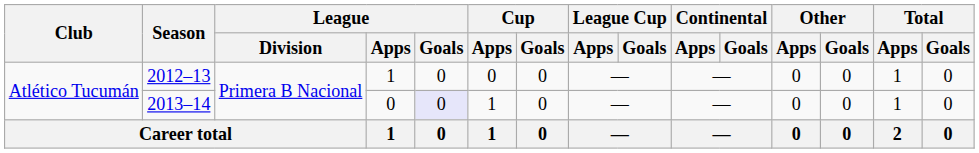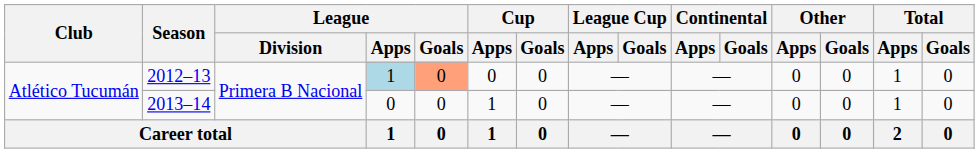(391, 76) no background -> (391, 76) lightblue background
(441, 76) no background -> (441, 76) lightsalmon background
(441, 104) lavender background -> (441, 104) no background
